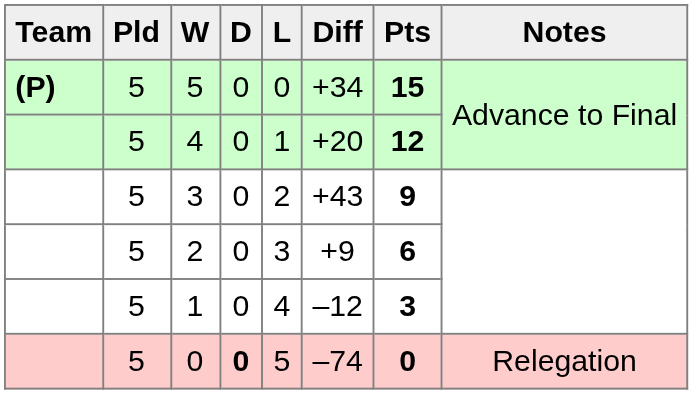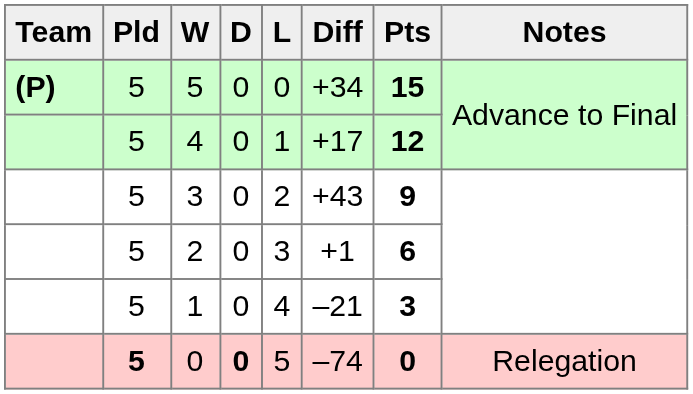(338, 141) +20 -> (338, 141) +17
(338, 251) +9 -> (338, 251) +1
(338, 305) –12 -> (338, 305) –21
(136, 360) normal -> (136, 360) bold
